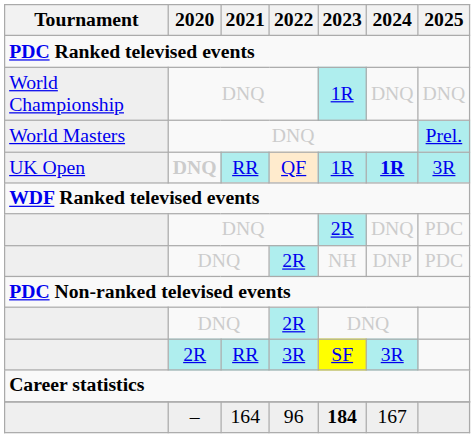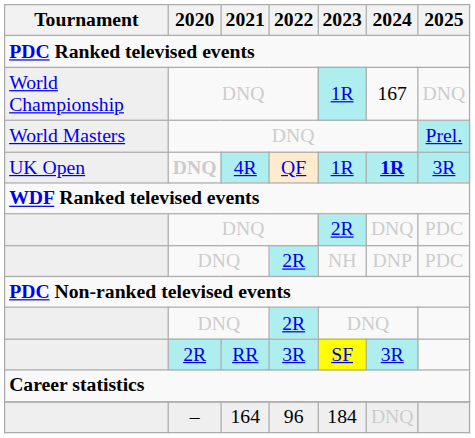(392, 93) DNQ -> (392, 93) 167
(245, 167) RR -> (245, 167) 4R
(342, 416) bold -> (342, 416) normal
(392, 416) 167 -> (392, 416) DNQ
